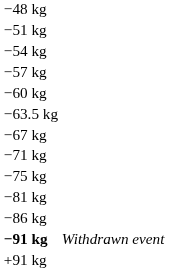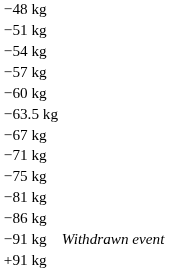(26, 239) bold -> (25, 239) normal
